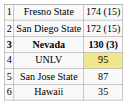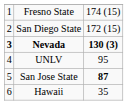(103, 60) khaki background -> (103, 60) no background
(103, 76) normal -> (103, 76) bold
